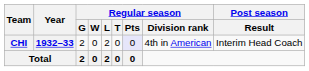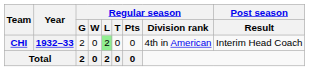(107, 43) no background -> (107, 43) lightgreen background
(132, 43) lavender background -> (132, 43) no background
